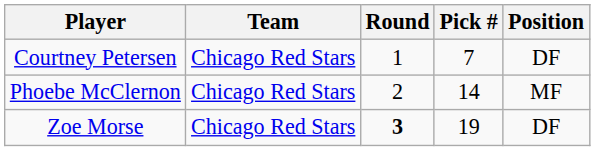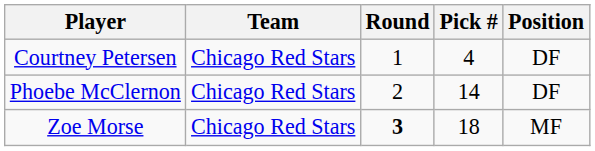(469, 57) 7 -> (469, 57) 4
(546, 92) MF -> (546, 92) DF
(469, 127) 19 -> (469, 127) 18
(546, 127) DF -> (546, 127) MF
